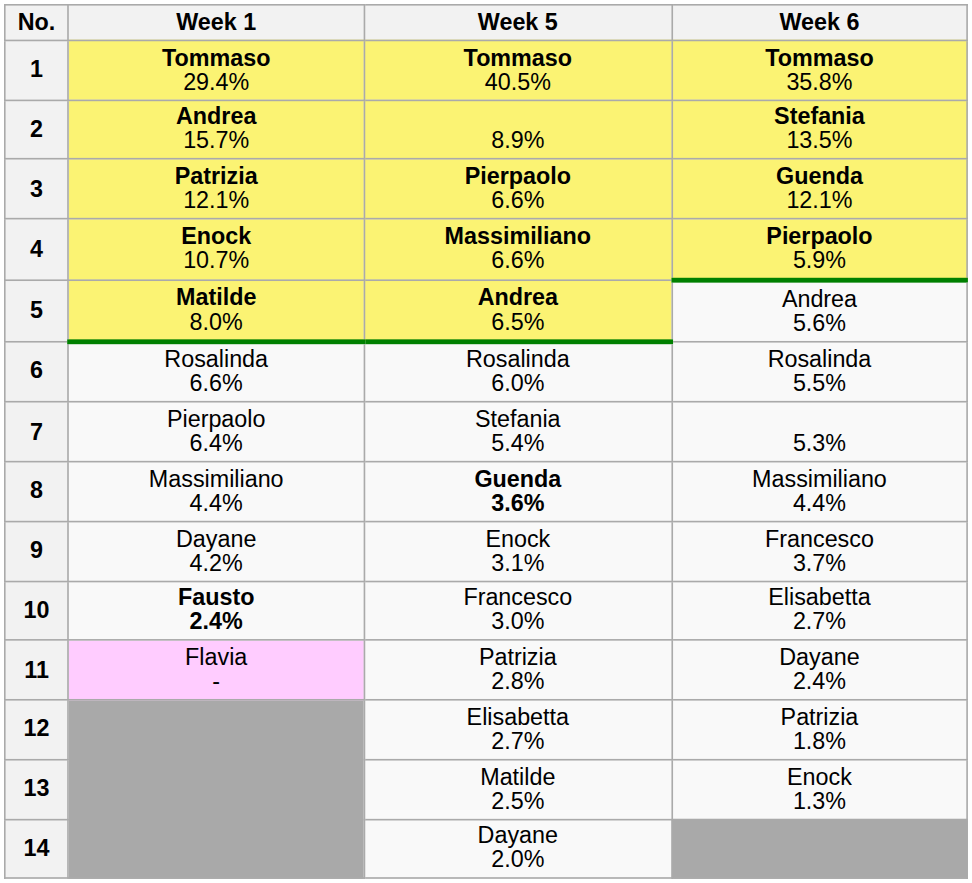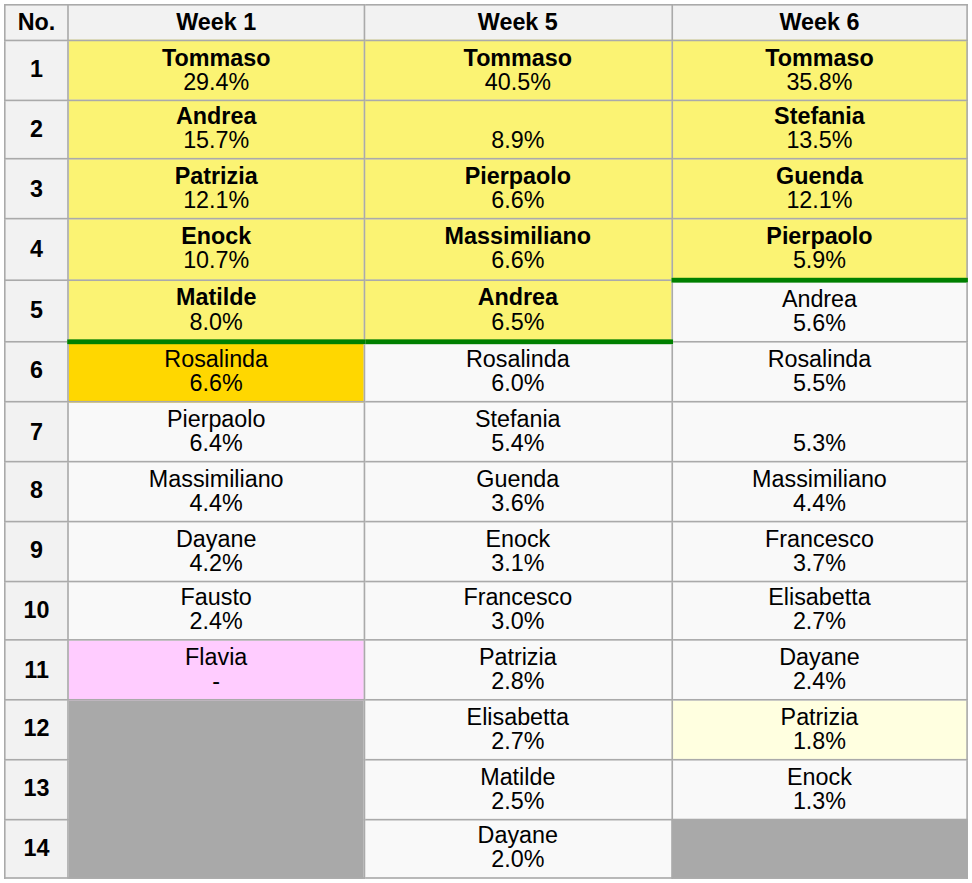(216, 372) no background -> (216, 372) gold background
(518, 491) bold -> (518, 491) normal
(216, 610) bold -> (216, 610) normal
(819, 729) no background -> (819, 729) lightyellow background
